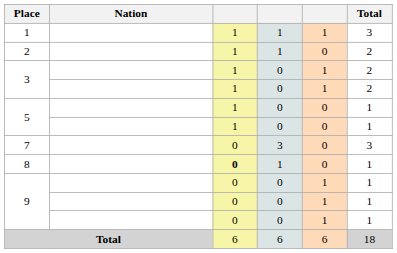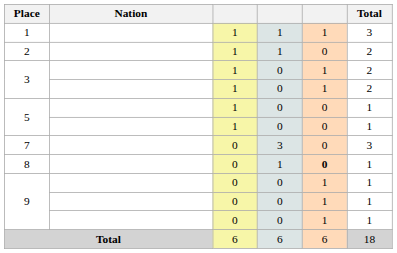(235, 164) bold -> (235, 164) normal
(325, 164) normal -> (325, 164) bold
